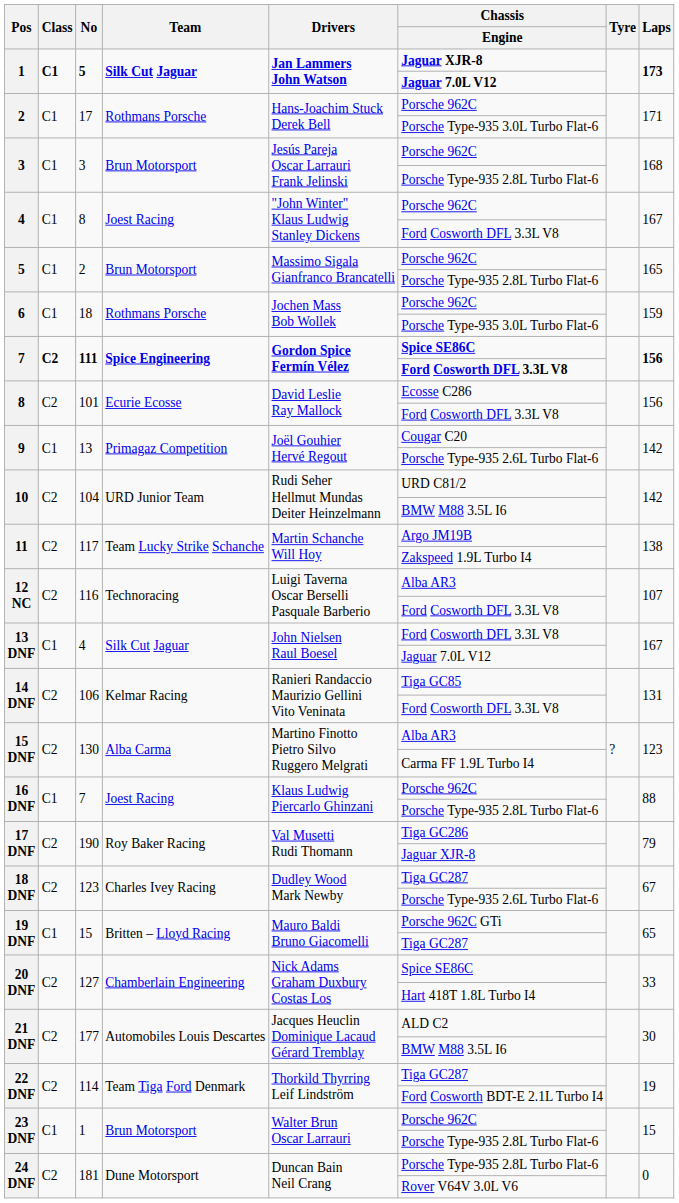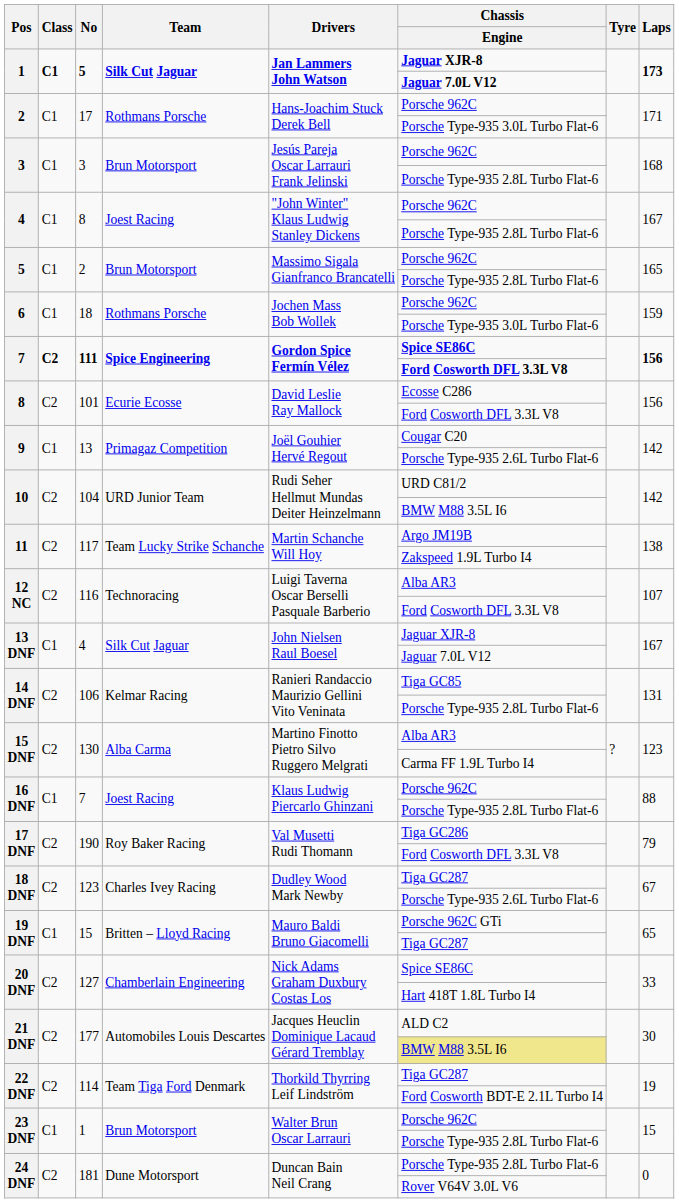(480, 233) Ford Cosworth DFL 3.3L V8 -> (500, 233) Porsche Type-935 2.8L Turbo Flat-6
(480, 634) Ford Cosworth DFL 3.3L V8 -> (438, 634) Jaguar XJR-8
(480, 708) Ford Cosworth DFL 3.3L V8 -> (500, 708) Porsche Type-935 2.8L Turbo Flat-6
(438, 854) Jaguar XJR-8 -> (480, 854) Ford Cosworth DFL 3.3L V8
(454, 1050) no background -> (454, 1050) khaki background
